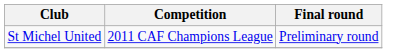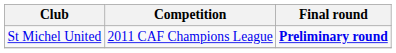(329, 36) normal -> (333, 36) bold
